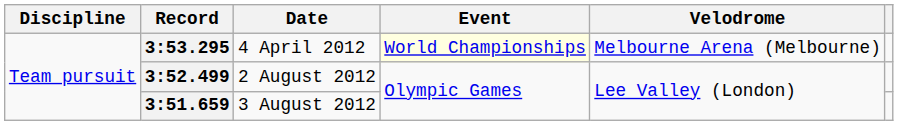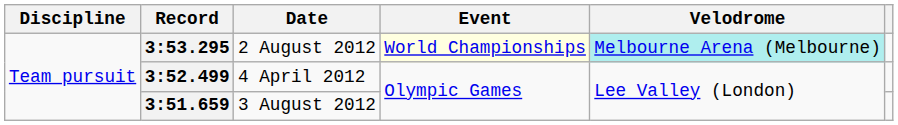(302, 48) 4 April 2012 -> (307, 48) 2 August 2012
(738, 48) no background -> (738, 48) paleturquoise background
(307, 77) 2 August 2012 -> (302, 77) 4 April 2012
